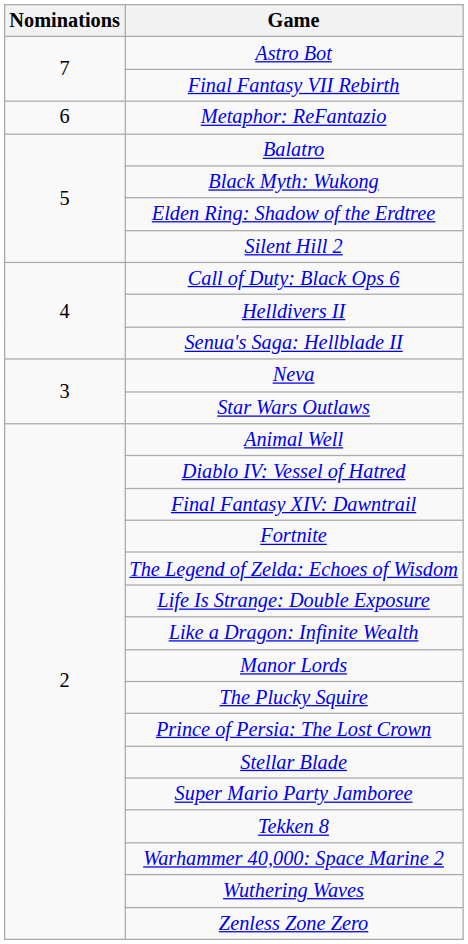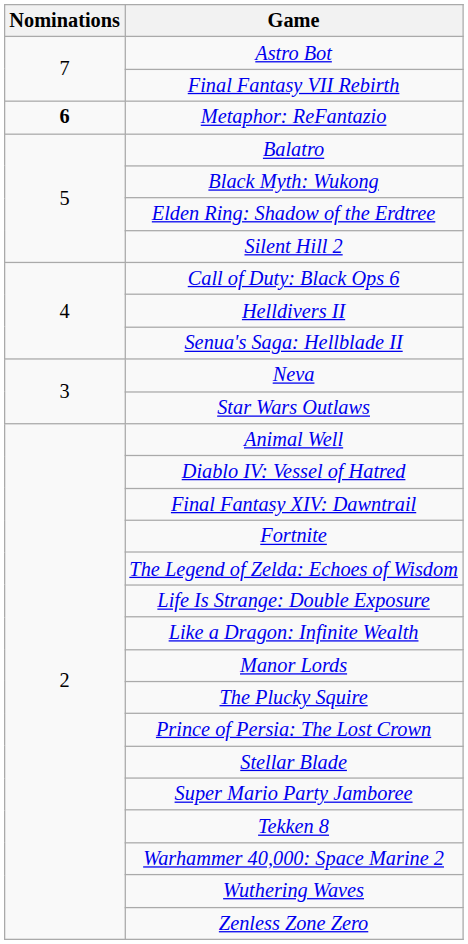(65, 117) normal -> (65, 117) bold
